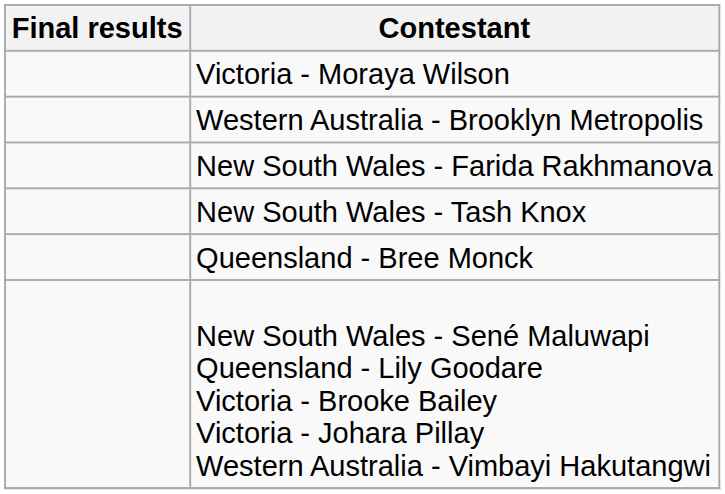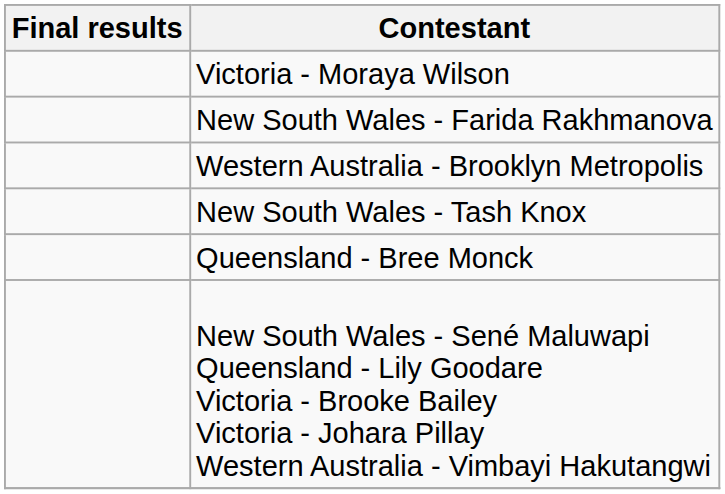rows swapped: (454, 166) <-> (450, 120)
